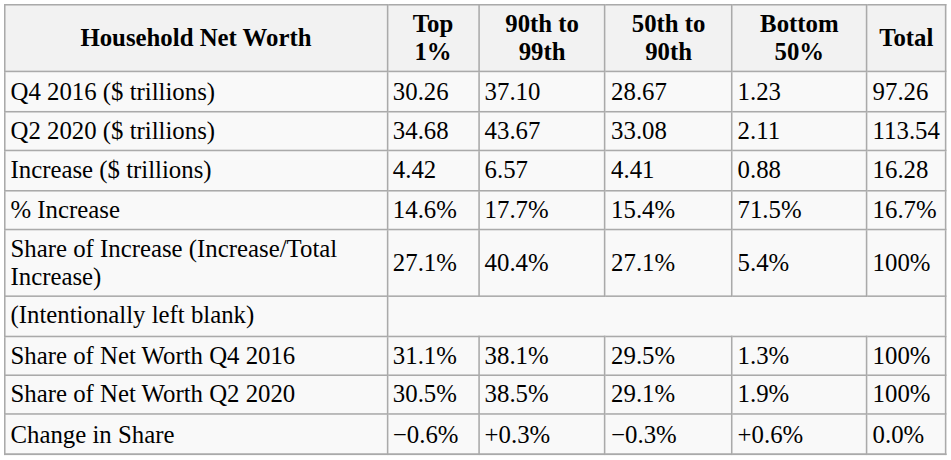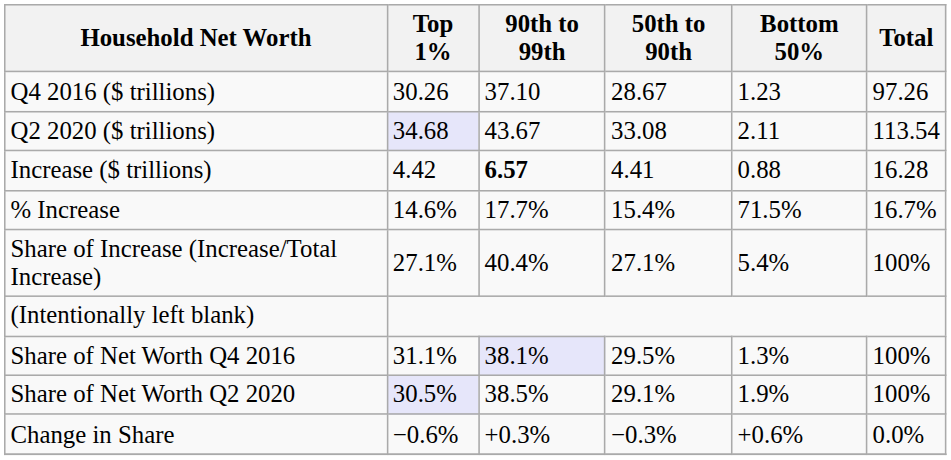(421, 130) no background -> (421, 130) lavender background
(506, 170) normal -> (506, 170) bold
(517, 355) no background -> (517, 355) lavender background
(425, 394) no background -> (425, 394) lavender background
